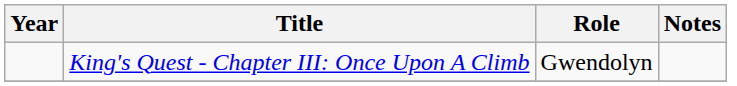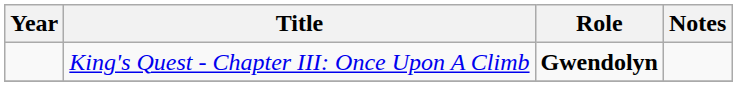(597, 61) normal -> (599, 61) bold
